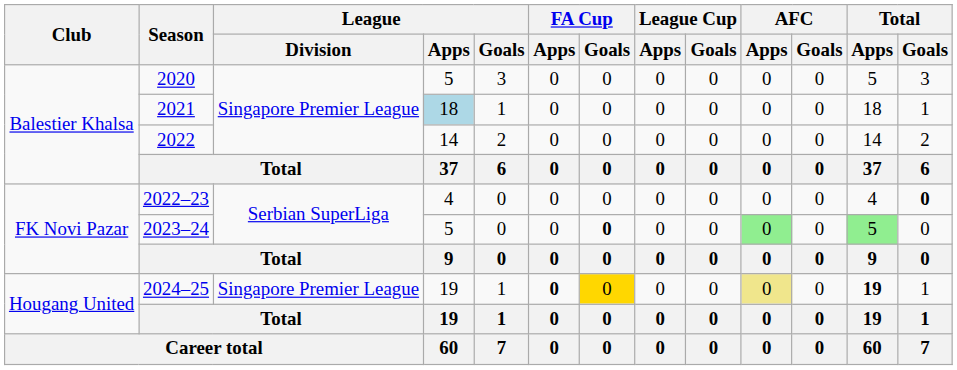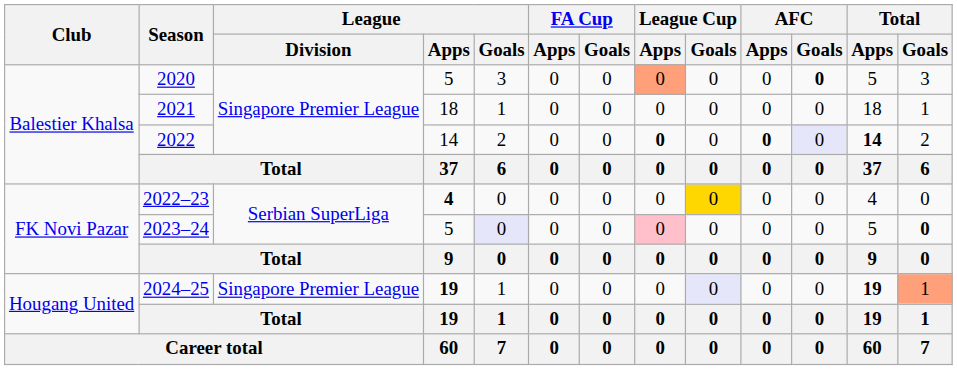(660, 79) no background -> (660, 79) lightsalmon background
(819, 79) normal -> (819, 79) bold
(449, 109) lightblue background -> (449, 109) no background
(660, 139) normal -> (660, 139) bold
(767, 139) normal -> (767, 139) bold
(819, 139) no background -> (819, 139) lavender background
(872, 139) normal -> (872, 139) bold
(449, 199) normal -> (449, 199) bold
(714, 199) no background -> (714, 199) gold background
(925, 199) bold -> (925, 199) normal
(502, 229) no background -> (502, 229) lavender background
(607, 229) bold -> (607, 229) normal
(660, 229) no background -> (660, 229) pink background
(767, 229) lightgreen background -> (767, 229) no background
(872, 229) lightgreen background -> (872, 229) no background
(925, 229) normal -> (925, 229) bold
(449, 288) normal -> (449, 288) bold
(554, 288) bold -> (554, 288) normal
(607, 288) gold background -> (607, 288) no background
(714, 288) no background -> (714, 288) lavender background
(767, 288) khaki background -> (767, 288) no background
(925, 288) no background -> (925, 288) lightsalmon background
